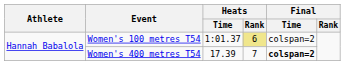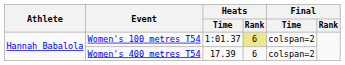(255, 53) 7 -> (255, 53) 6
(291, 53) bold -> (291, 53) normal
